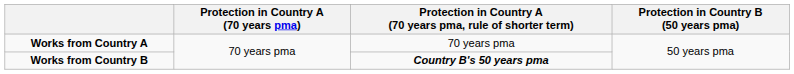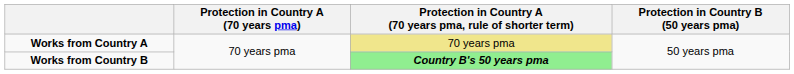(481, 43) no background -> (481, 43) khaki background
(481, 60) no background -> (481, 60) lightgreen background
